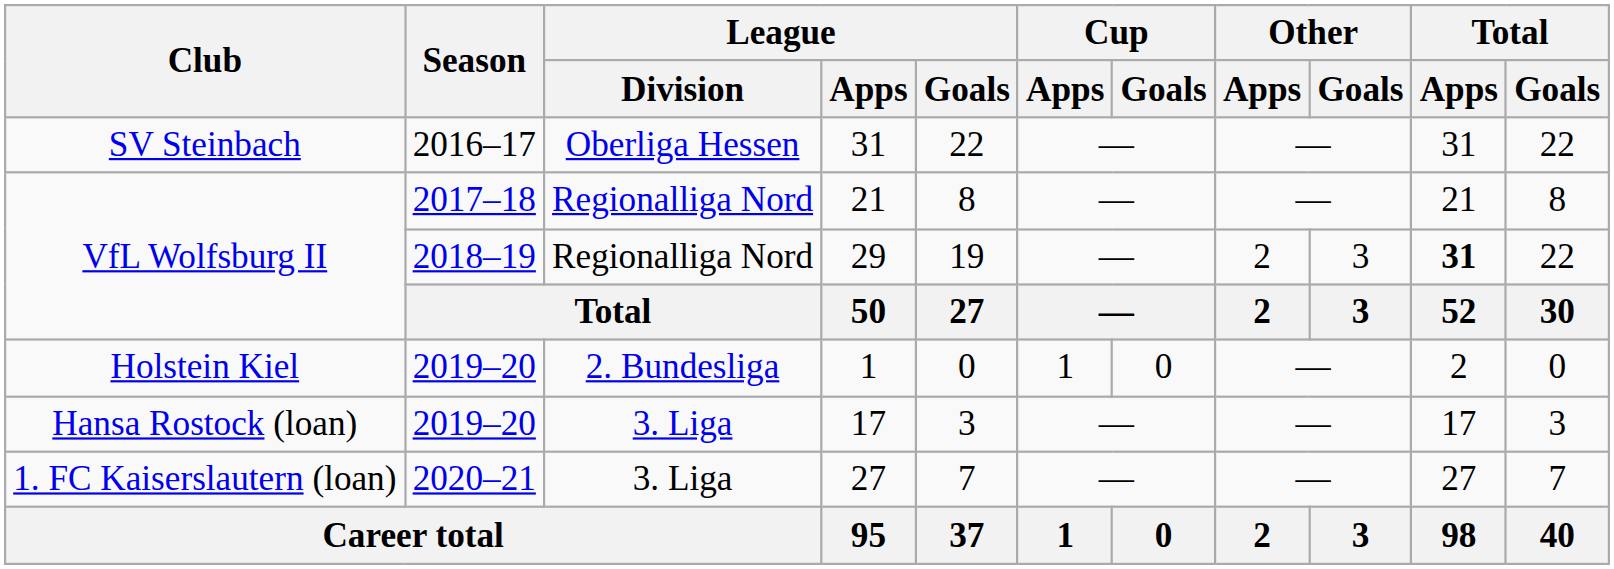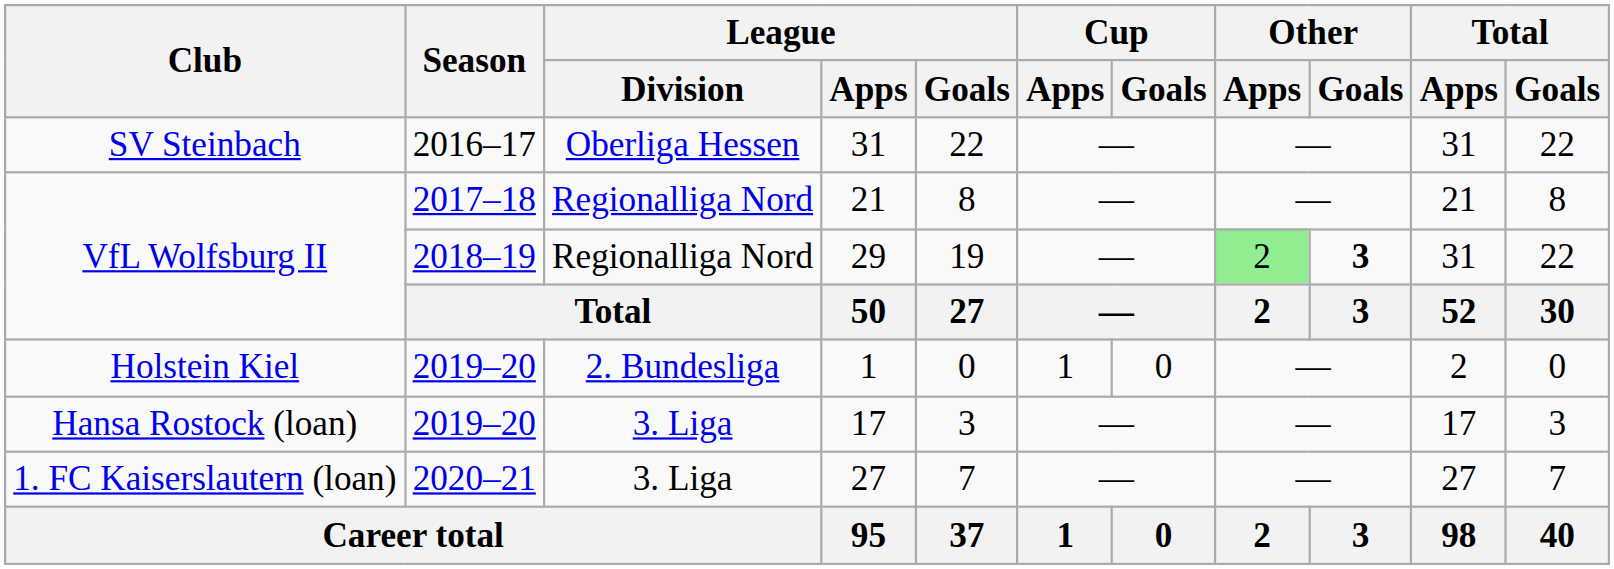(1262, 255) no background -> (1262, 255) lightgreen background
(1360, 255) normal -> (1360, 255) bold
(1459, 255) bold -> (1459, 255) normal
